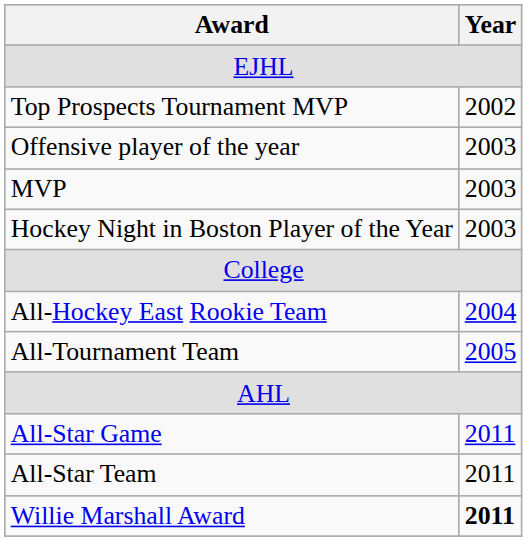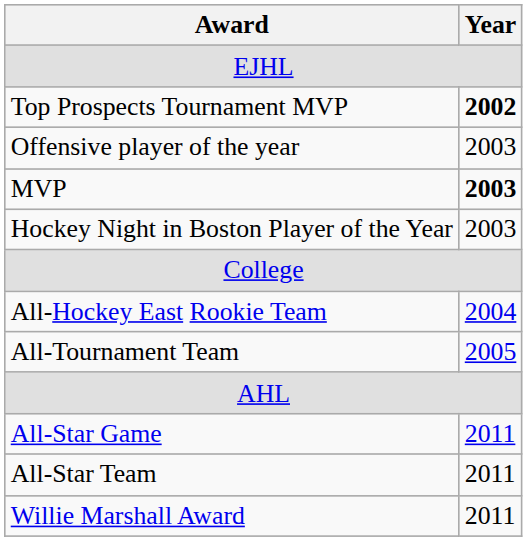(491, 106) normal -> (491, 106) bold
(491, 188) normal -> (491, 188) bold
(490, 515) bold -> (490, 515) normal
